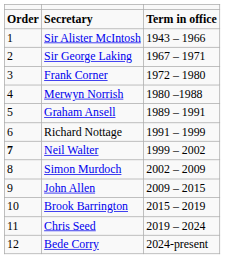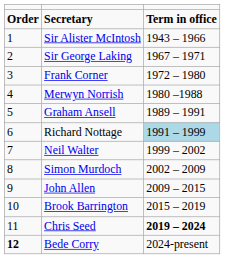(176, 132) no background -> (176, 132) lightblue background
(10, 150) bold -> (10, 150) normal
(176, 225) normal -> (176, 225) bold
(13, 244) normal -> (13, 244) bold
